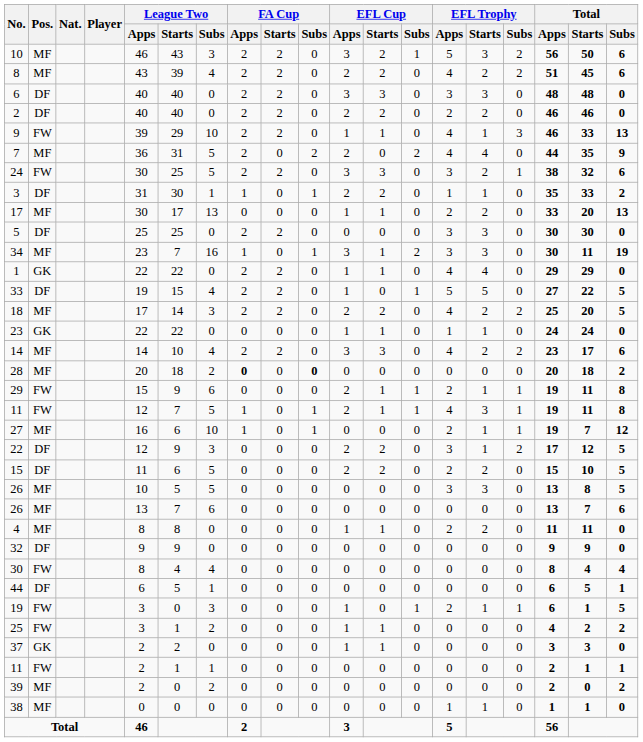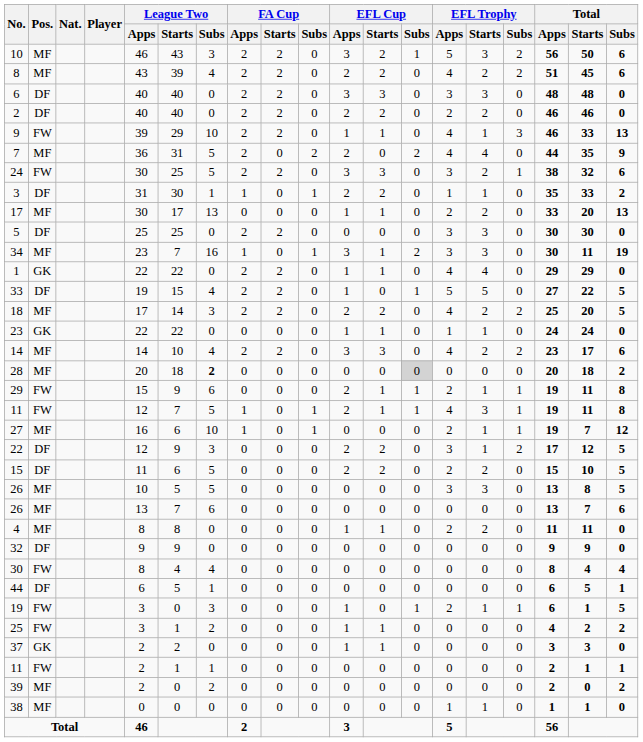(212, 370) normal -> (212, 370) bold
(244, 370) bold -> (244, 370) normal
(314, 370) bold -> (314, 370) normal
(417, 370) no background -> (417, 370) lightgrey background
